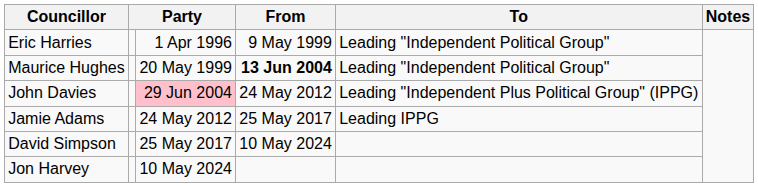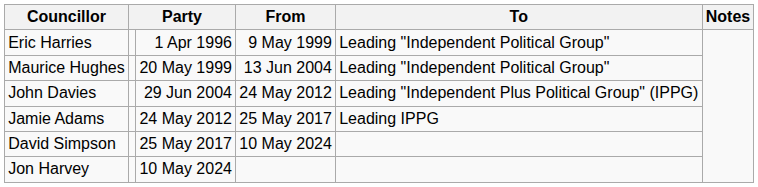(286, 67) bold -> (288, 67) normal
(188, 93) pink background -> (188, 93) no background
